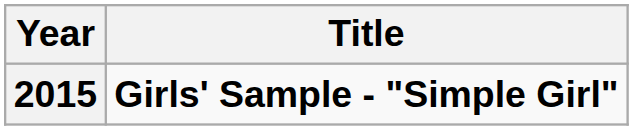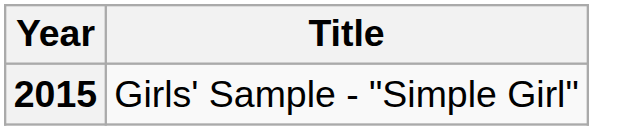(366, 93) bold -> (347, 93) normal
